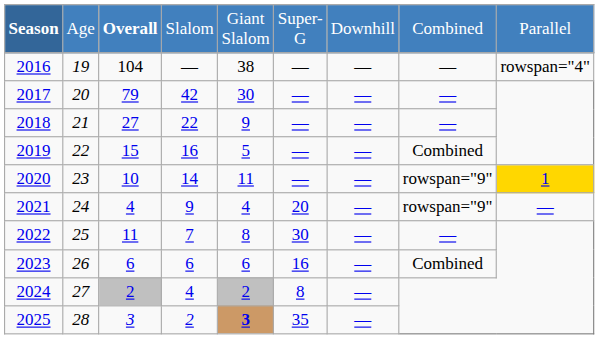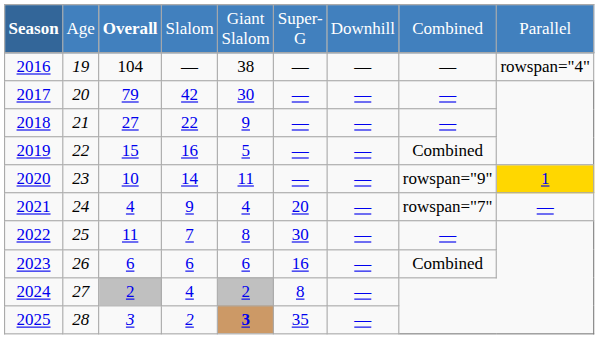(448, 207) rowspan="9" -> (448, 207) rowspan="7"
